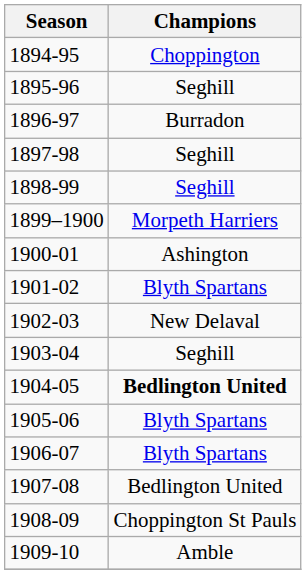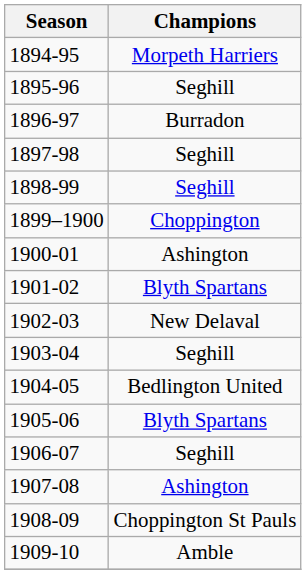(205, 54) Choppington -> (205, 54) Morpeth Harriers
(205, 220) Morpeth Harriers -> (205, 220) Choppington
(205, 386) bold -> (205, 386) normal
(205, 453) Blyth Spartans -> (205, 453) Seghill
(205, 486) Bedlington United -> (205, 486) Ashington
